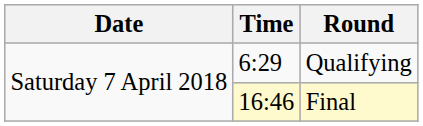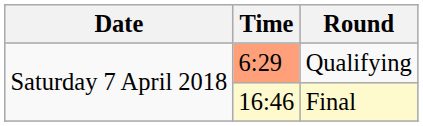(260, 62) no background -> (260, 62) lightsalmon background
